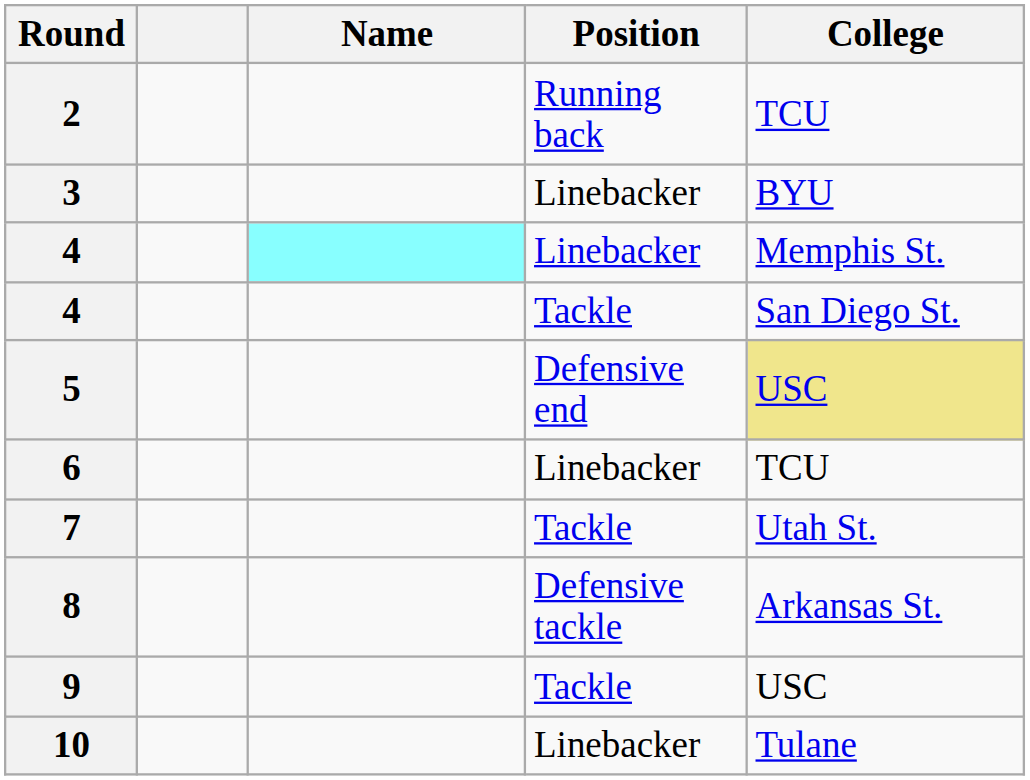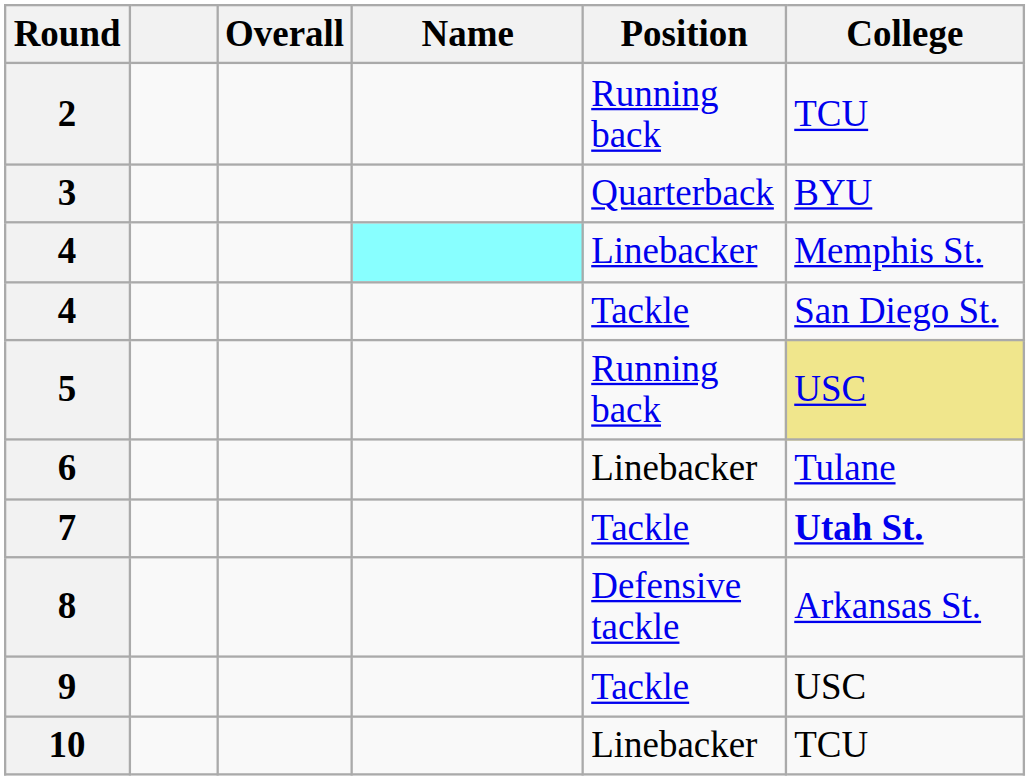+ column: (285, 33)
(617, 192) Linebacker -> (683, 192) Quarterback
(609, 389) Defensive end -> (655, 389) Running back
(792, 468) TCU -> (845, 468) Tulane
(816, 527) normal -> (859, 527) bold
(806, 744) Tulane -> (831, 744) TCU
